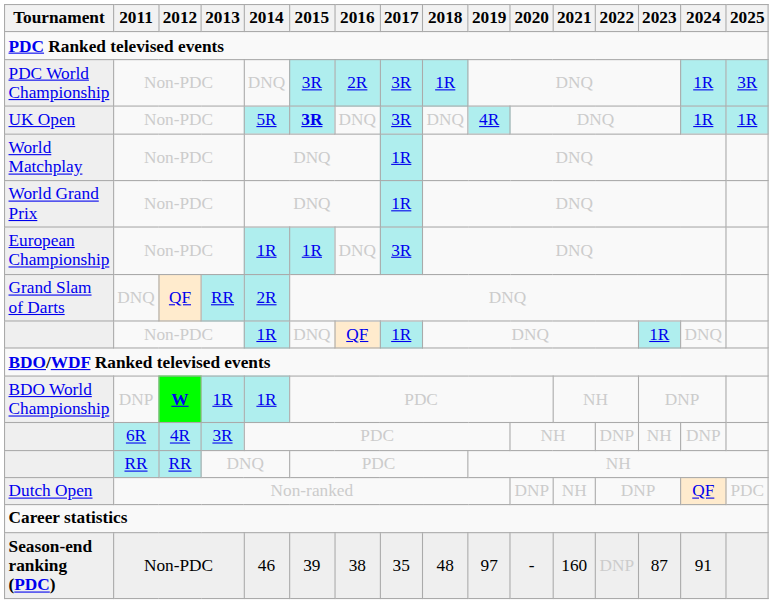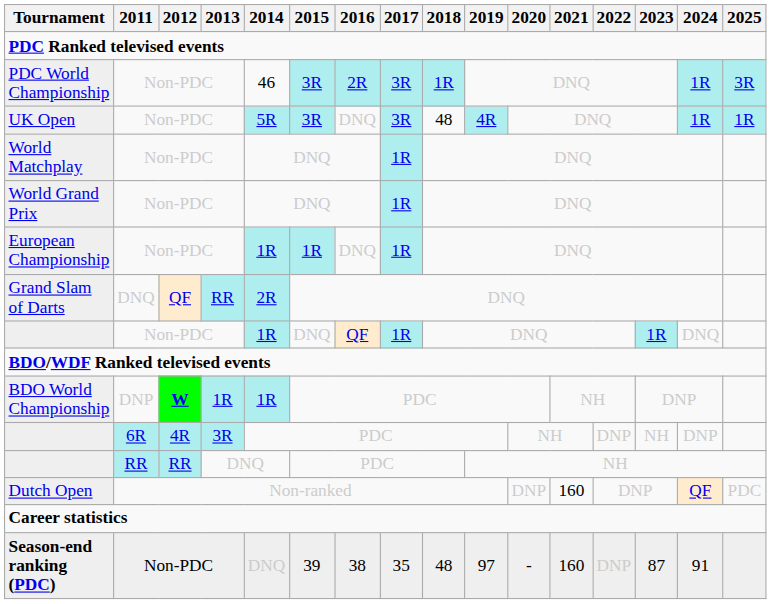(266, 82) DNQ -> (266, 82) 46
(312, 119) bold -> (312, 119) normal
(445, 119) DNQ -> (444, 119) 48
(401, 250) 3R -> (401, 250) 1R
(574, 491) NH -> (571, 491) 160
(266, 565) 46 -> (266, 565) DNQ
